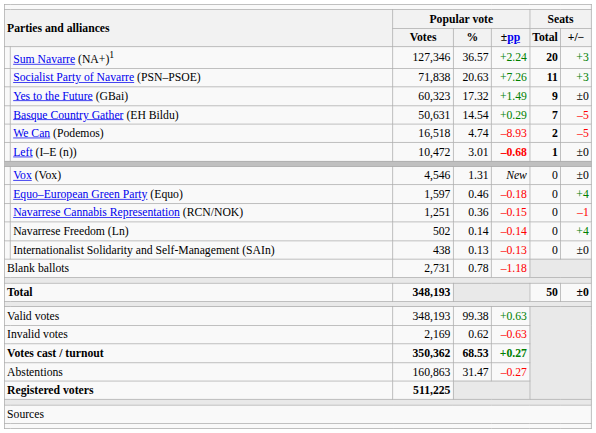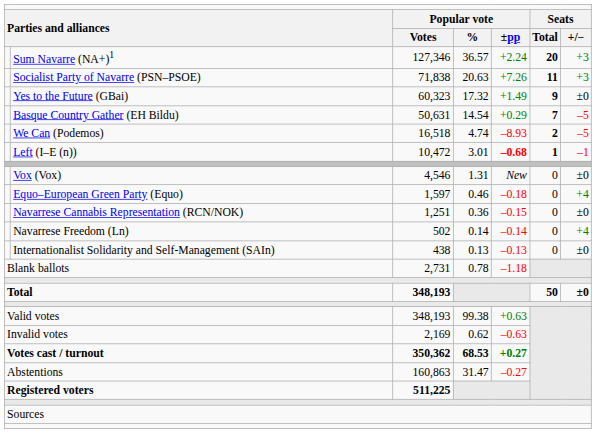(583, 151) ±0 -> (583, 151) –1
(583, 212) –1 -> (583, 212) ±0
